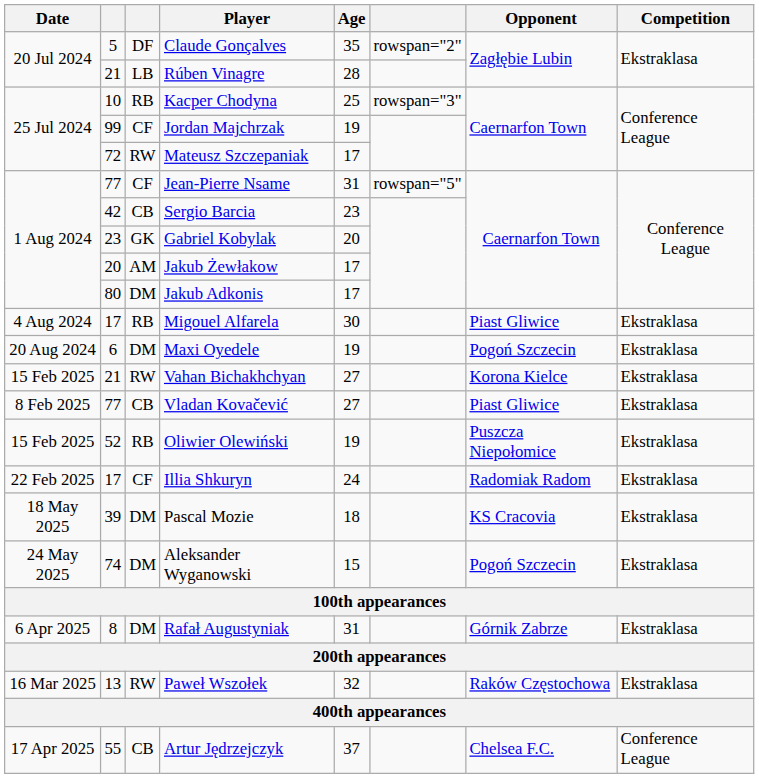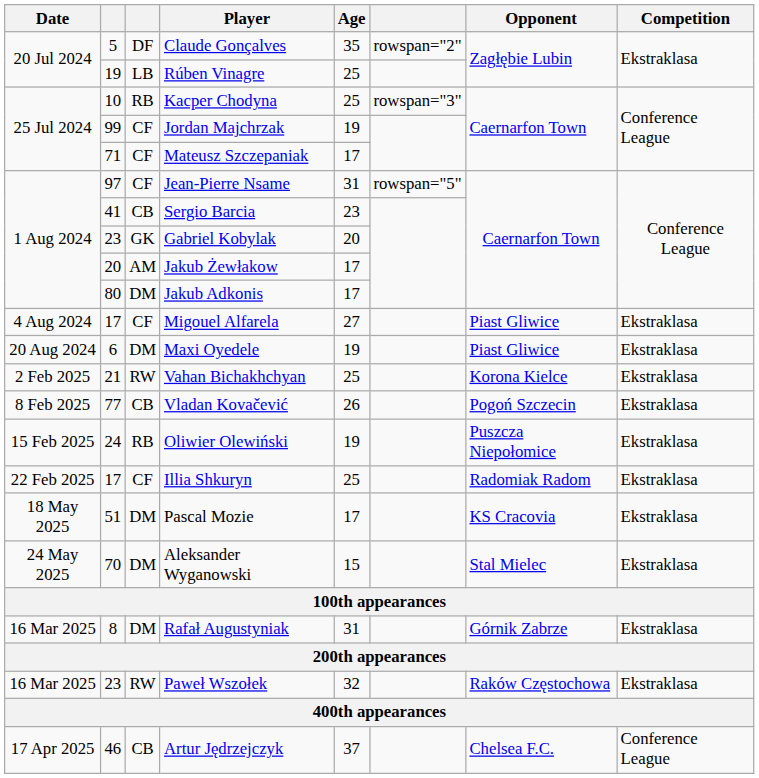(113, 73) 21 -> (113, 73) 19
(352, 73) 28 -> (352, 73) 25
(113, 155) 72 -> (113, 155) 71
(143, 155) RW -> (143, 155) CF
(113, 183) 77 -> (113, 183) 97
(113, 211) 42 -> (113, 211) 41
(143, 321) RB -> (143, 321) CF
(352, 321) 30 -> (352, 321) 27
(523, 349) Pogoń Szczecin -> (514, 349) Piast Gliwice
(53, 376) 15 Feb 2025 -> (53, 376) 2 Feb 2025
(352, 376) 27 -> (352, 376) 25
(352, 404) 27 -> (352, 404) 26
(514, 404) Piast Gliwice -> (523, 404) Pogoń Szczecin
(113, 441) 52 -> (113, 441) 24
(352, 479) 24 -> (352, 479) 25
(113, 516) 39 -> (113, 516) 51
(352, 516) 18 -> (352, 516) 17
(113, 563) 74 -> (113, 563) 70
(523, 563) Pogoń Szczecin -> (508, 563) Stal Mielec
(53, 628) 6 Apr 2025 -> (53, 628) 16 Mar 2025
(113, 684) 13 -> (113, 684) 23
(113, 749) 55 -> (113, 749) 46
